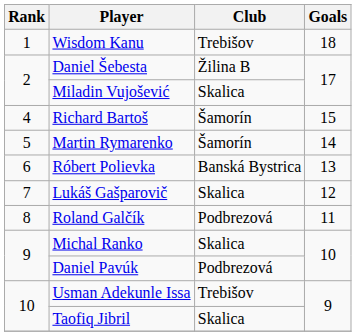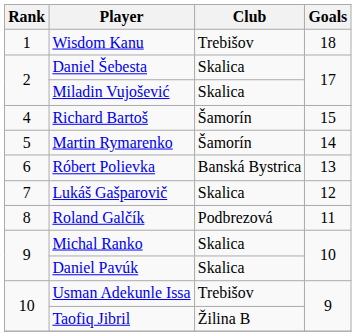(224, 67) Žilina B -> (221, 67) Skalica
(235, 268) Podbrezová -> (221, 268) Skalica
(221, 318) Skalica -> (224, 318) Žilina B
